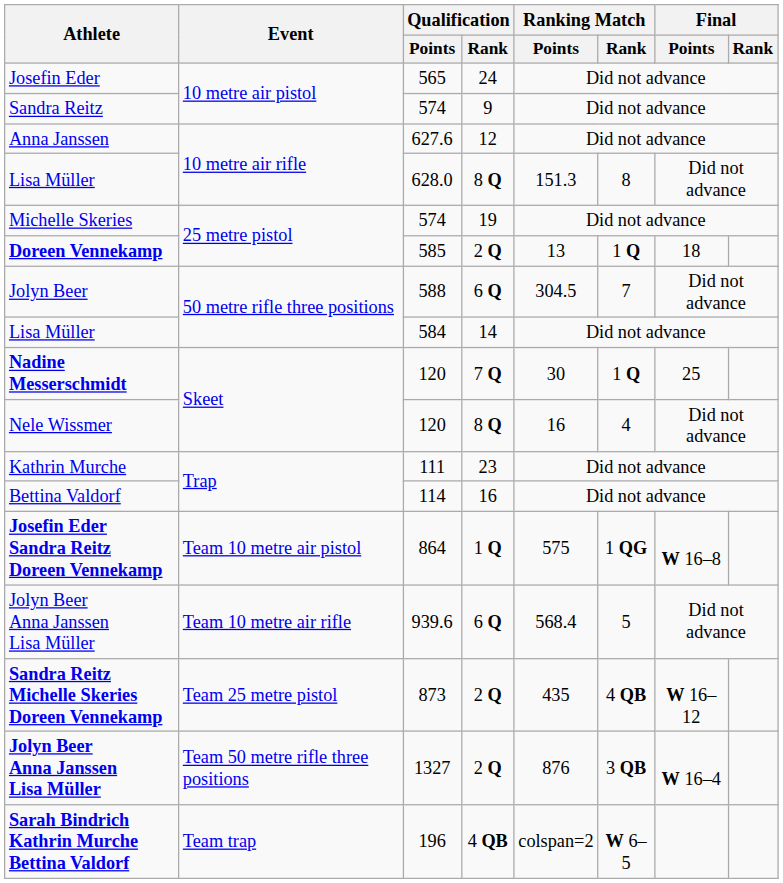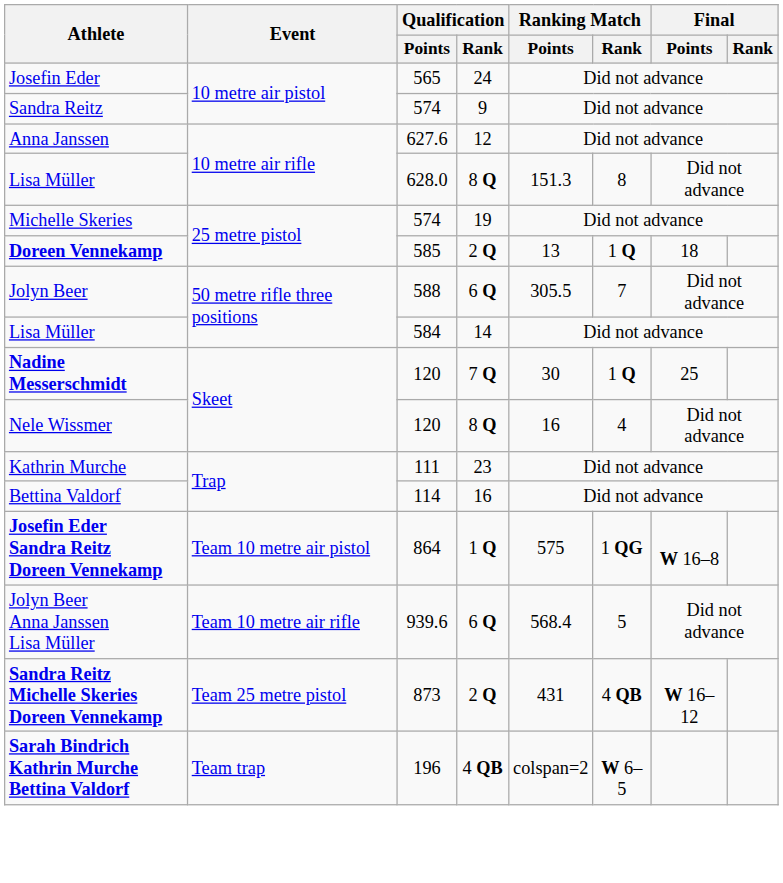(556, 292) 304.5 -> (551, 292) 305.5
(556, 695) 435 -> (551, 695) 431
- row: (63, 768)
